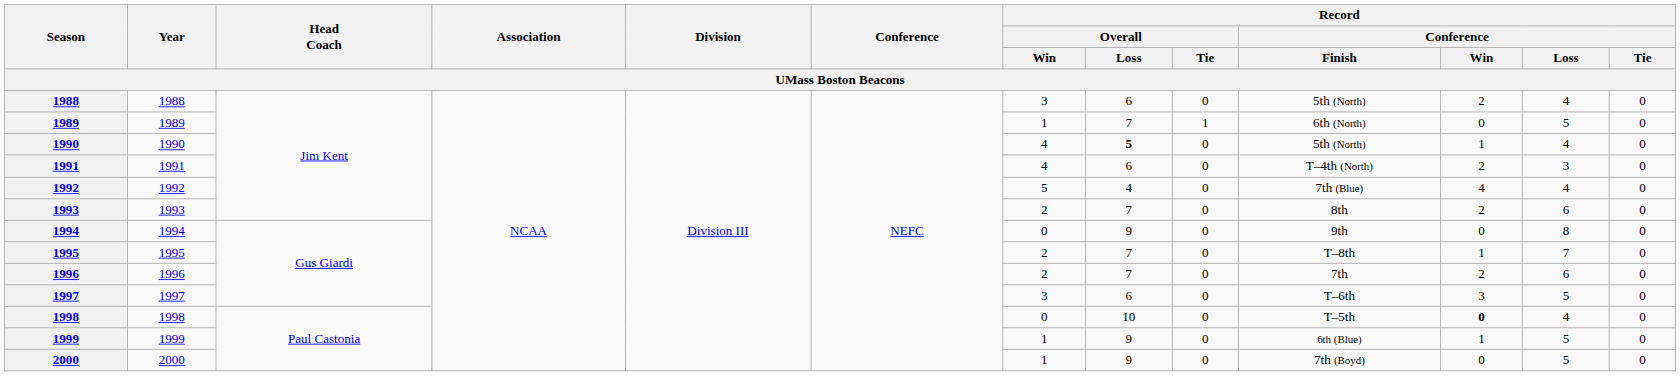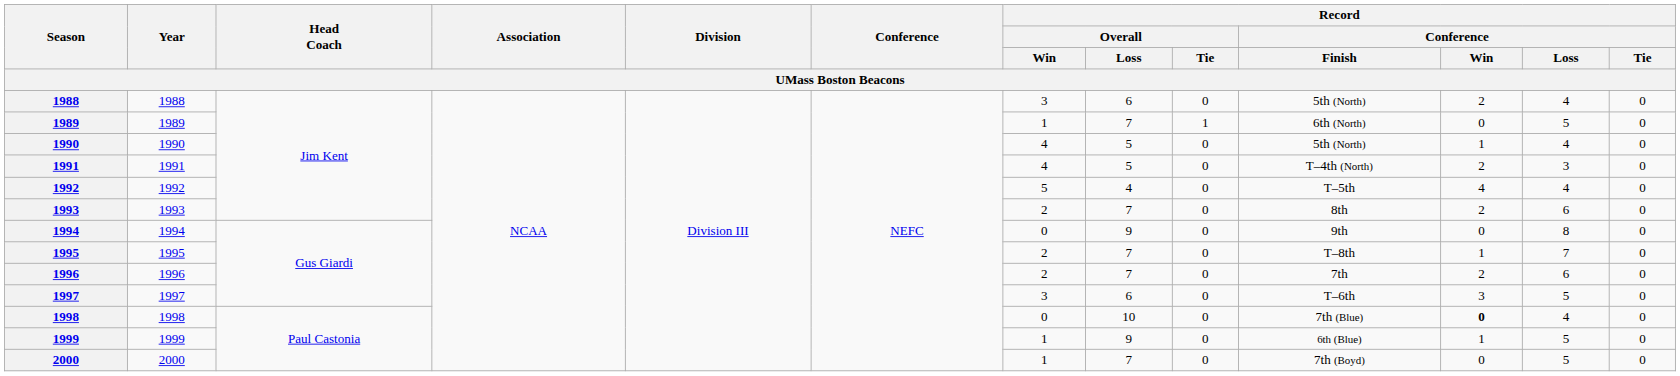(1129, 144) bold -> (1129, 144) normal
(1129, 166) 6 -> (1129, 166) 5
(1339, 187) 7th (Blue) -> (1339, 187) T–5th
(1339, 317) T–5th -> (1339, 317) 7th (Blue)
(1129, 360) 9 -> (1129, 360) 7
